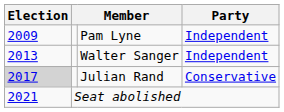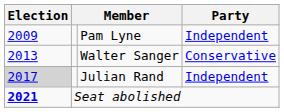(227, 56) Independent -> (230, 56) Conservative
(230, 76) Conservative -> (227, 76) Independent
(23, 97) normal -> (23, 97) bold
